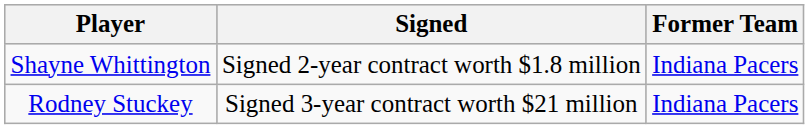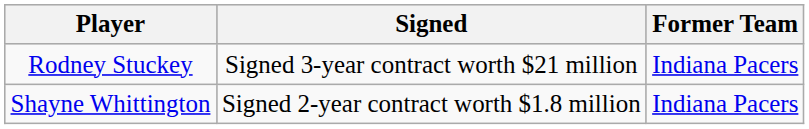rows swapped: (110, 103) <-> (110, 63)
